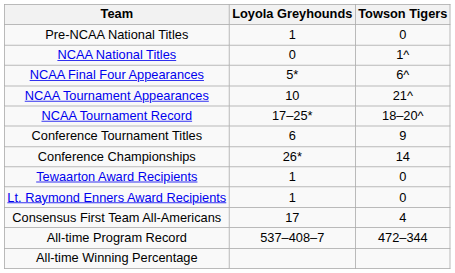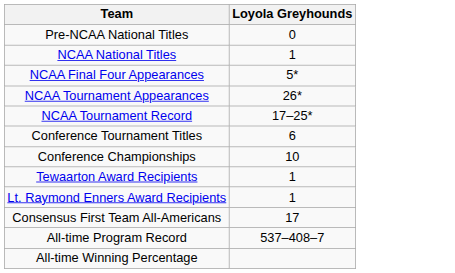- column: (403, 14)
(292, 34) 1 -> (292, 34) 0
(292, 55) 0 -> (292, 55) 1
(292, 95) 10 -> (292, 95) 26*
(292, 156) 26* -> (292, 156) 10
